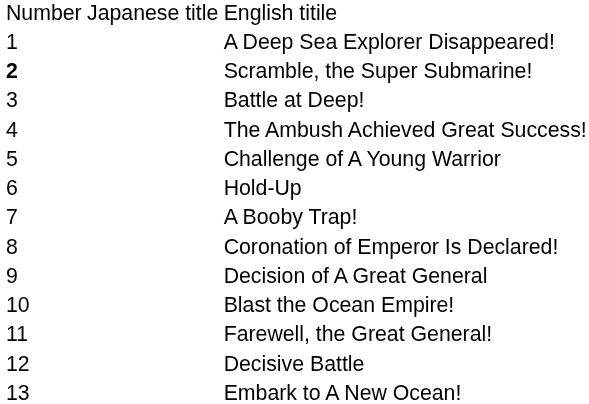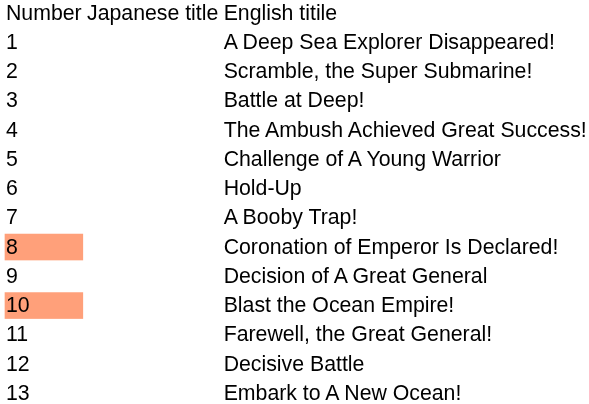(12, 71) bold -> (12, 71) normal
(12, 246) no background -> (12, 246) lightsalmon background
(18, 305) no background -> (18, 305) lightsalmon background
